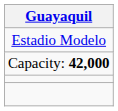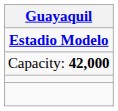(59, 39) normal -> (59, 39) bold
